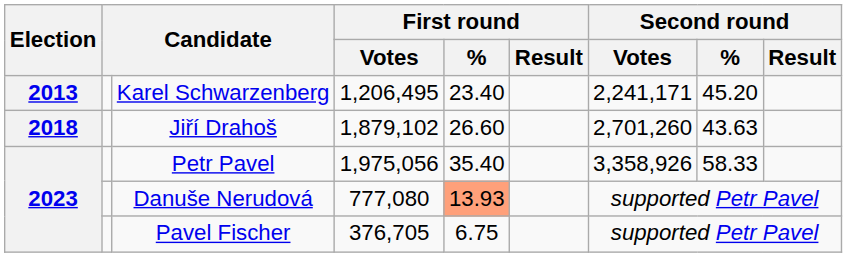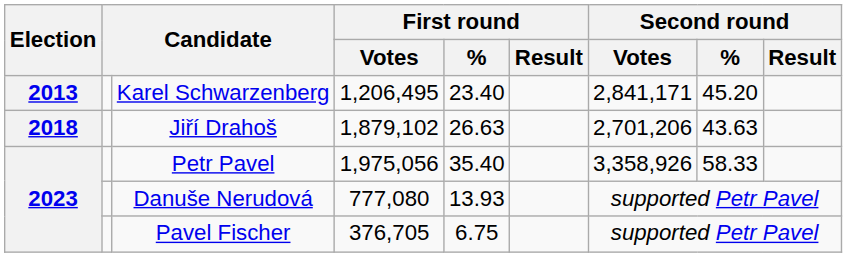(643, 92) 2,241,171 -> (643, 92) 2,841,171
(477, 127) 26.60 -> (477, 127) 26.63
(643, 127) 2,701,260 -> (643, 127) 2,701,206
(477, 198) lightsalmon background -> (477, 198) no background
